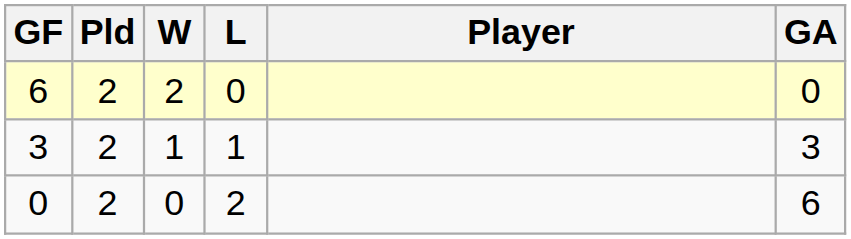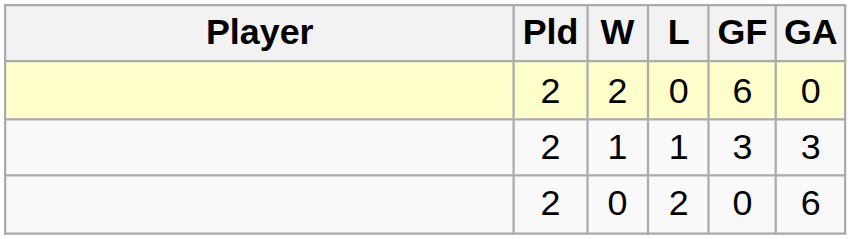columns swapped: (521, 32) <-> (38, 32)
